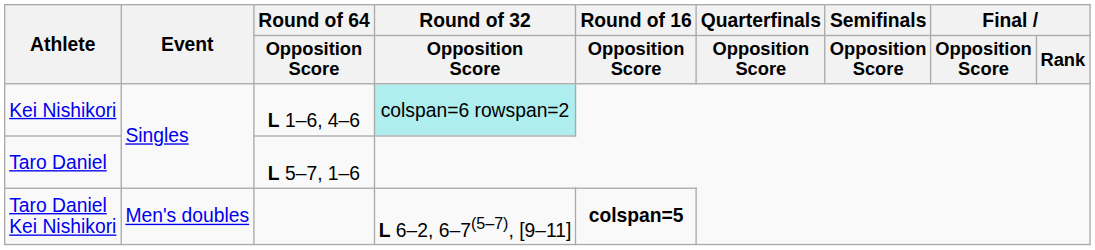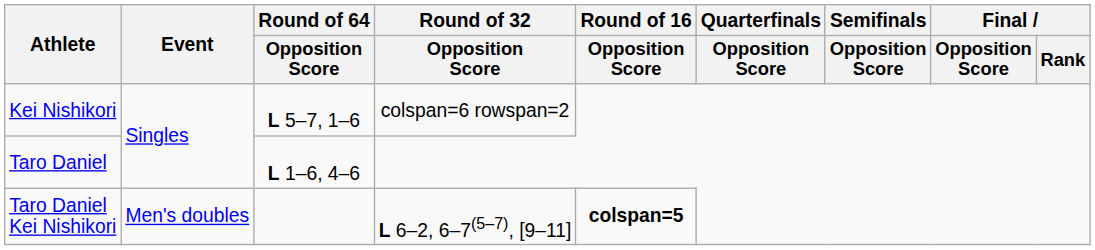(314, 121) L 1–6, 4–6 -> (314, 121) L 5–7, 1–6
(475, 110) paleturquoise background -> (475, 110) no background
(314, 173) L 5–7, 1–6 -> (314, 173) L 1–6, 4–6
